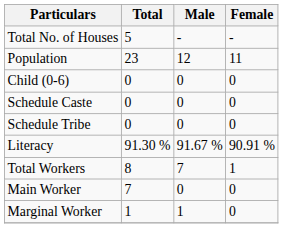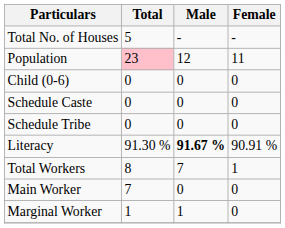(131, 59) no background -> (131, 59) pink background
(200, 146) normal -> (201, 146) bold
